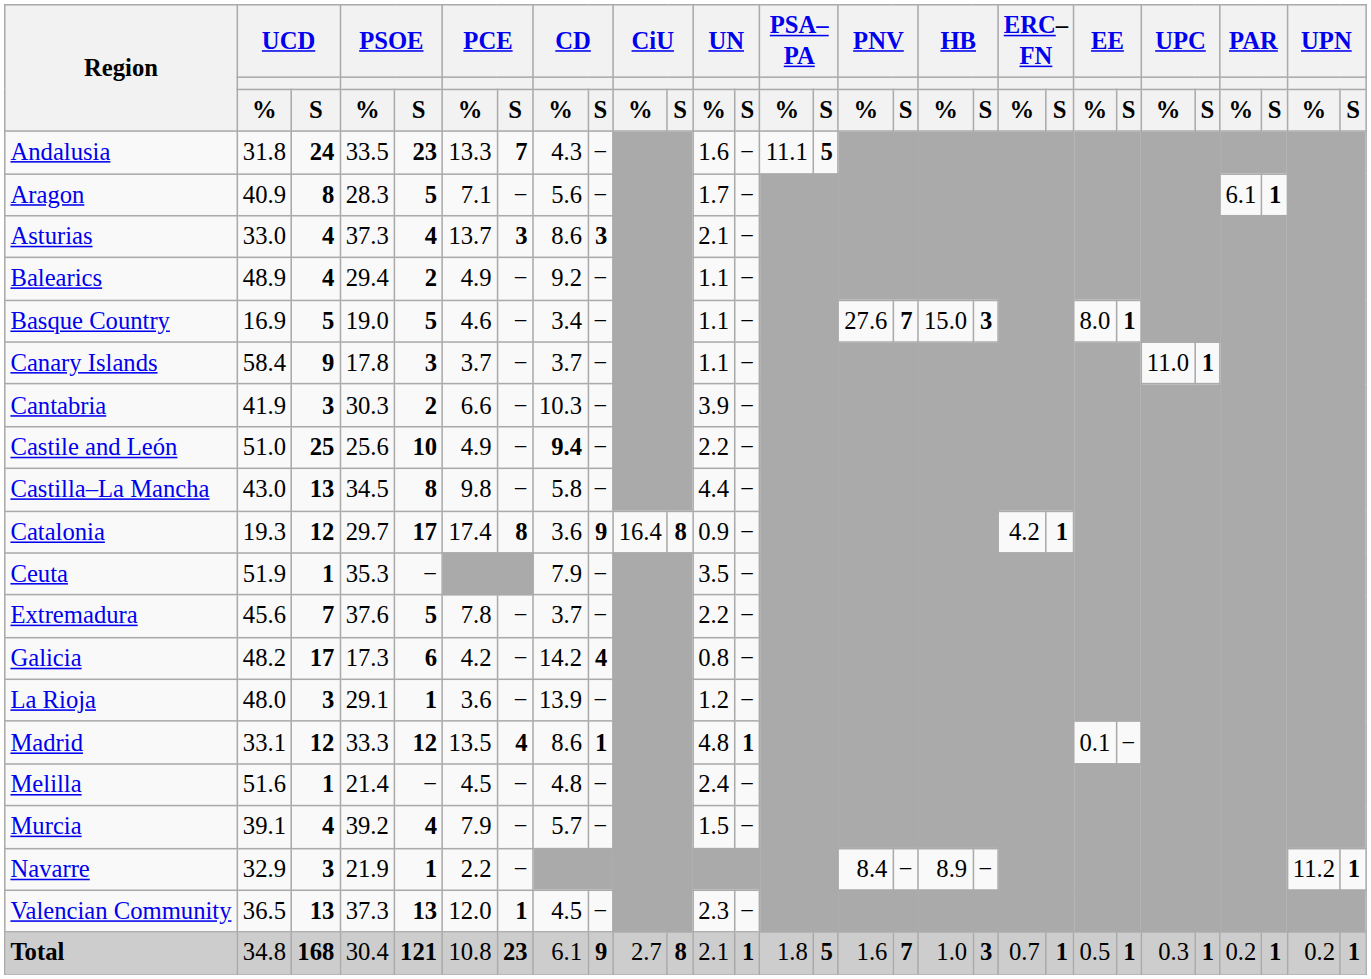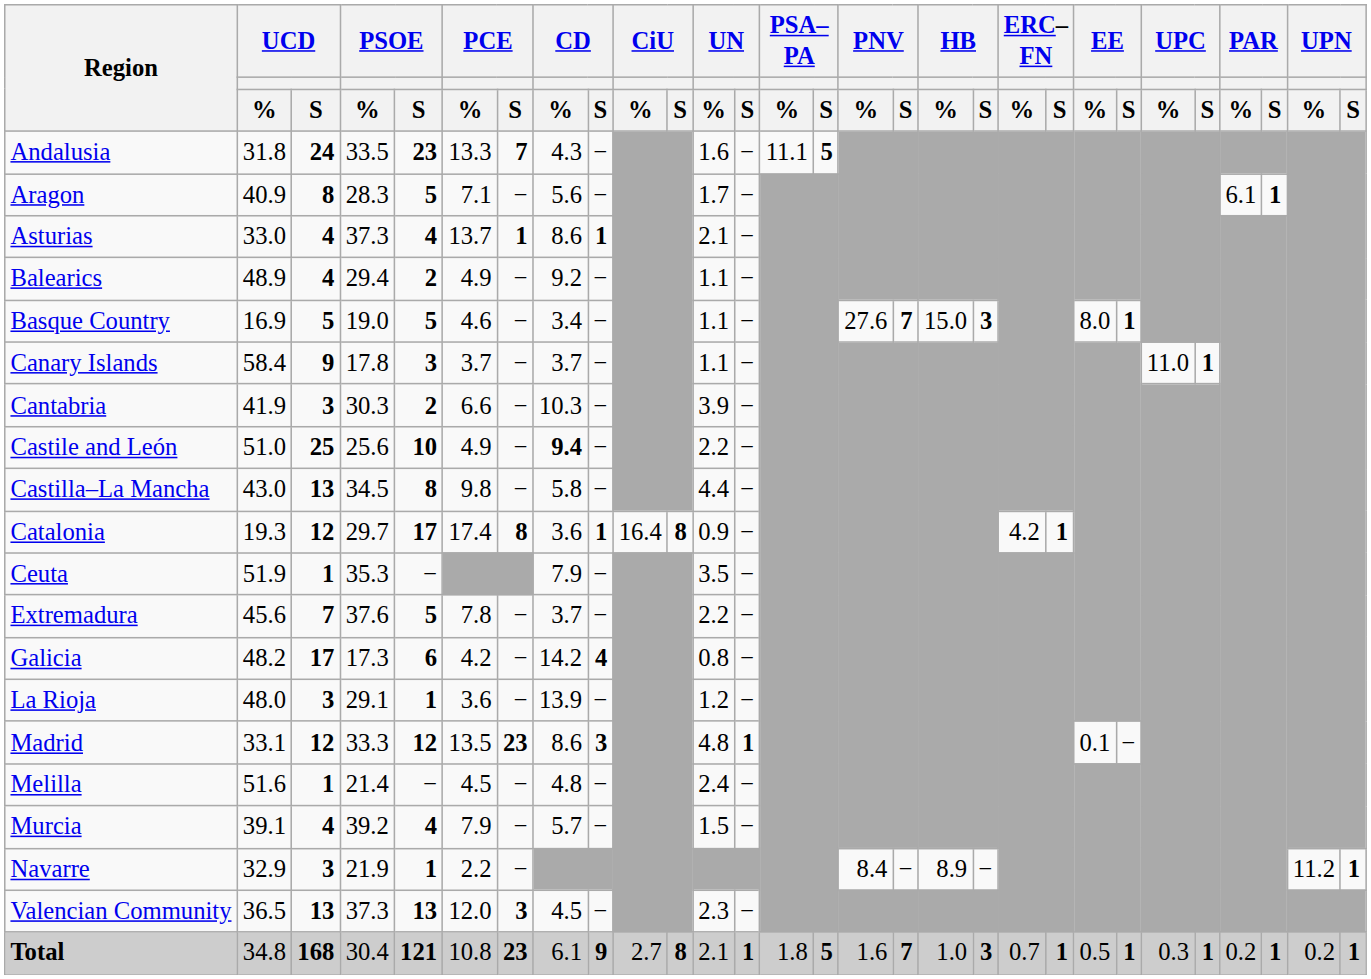(521, 236) 3 -> (521, 236) 1
(601, 236) 3 -> (601, 236) 1
(601, 531) 9 -> (601, 531) 1
(521, 742) 4 -> (515, 742) 23
(601, 742) 1 -> (601, 742) 3
(521, 910) 1 -> (521, 910) 3
